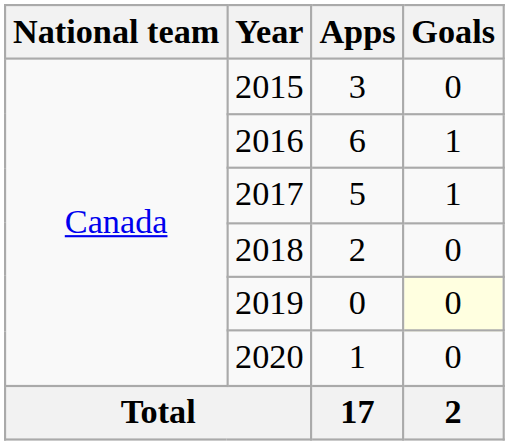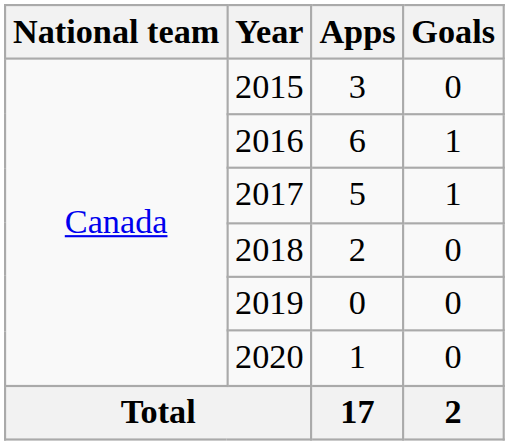(453, 303) lightyellow background -> (453, 303) no background
